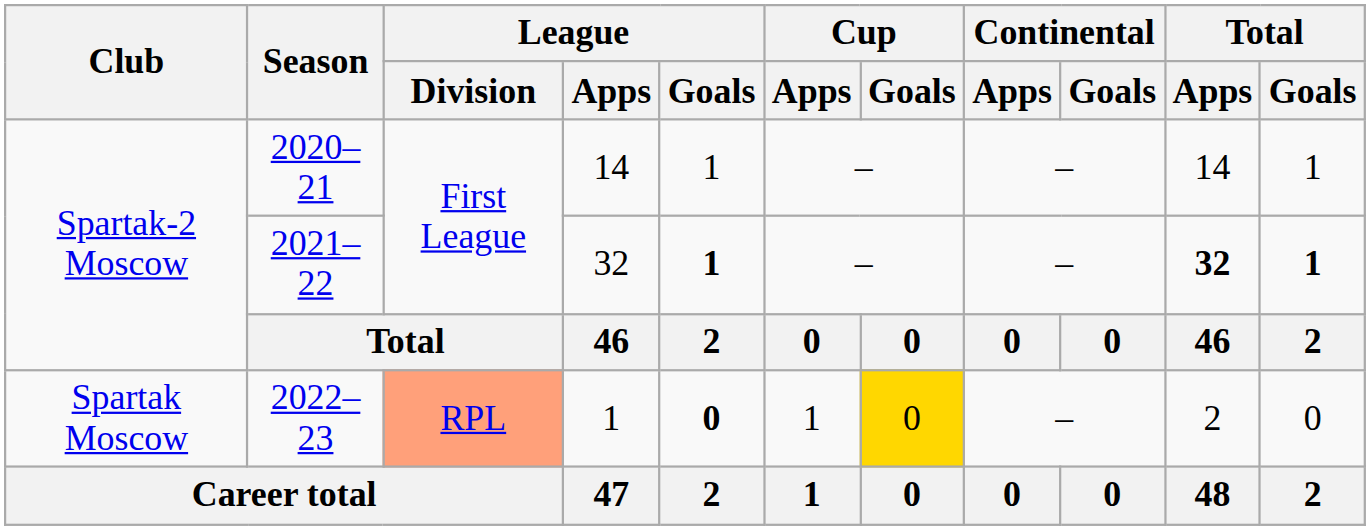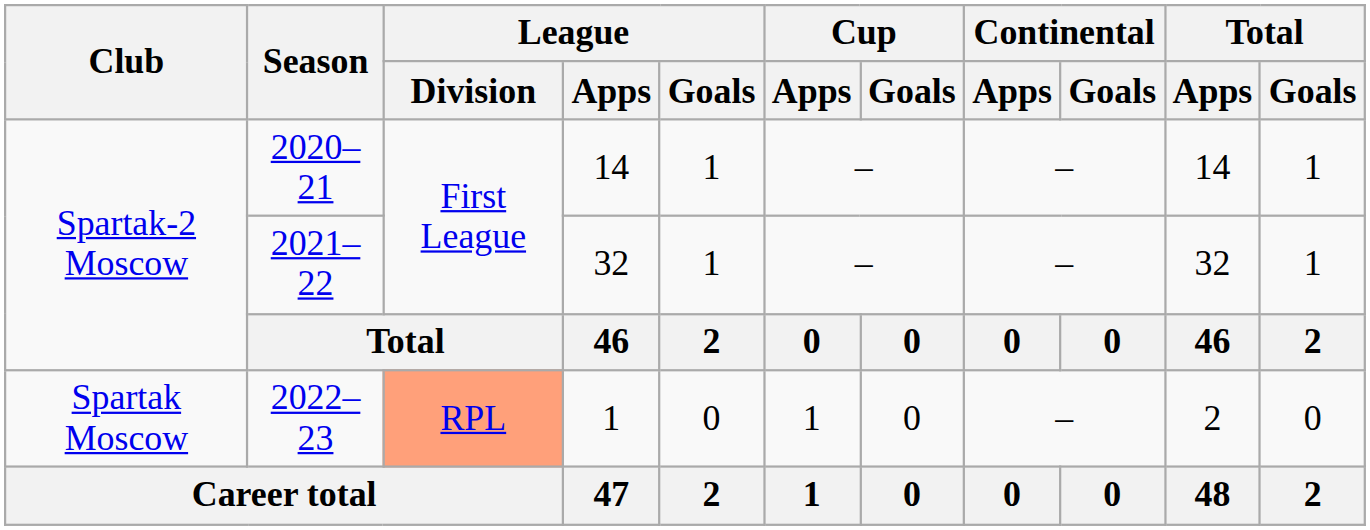(712, 263) bold -> (712, 263) normal
(1212, 263) bold -> (1212, 263) normal
(1313, 263) bold -> (1313, 263) normal
(712, 417) bold -> (712, 417) normal
(912, 417) gold background -> (912, 417) no background
